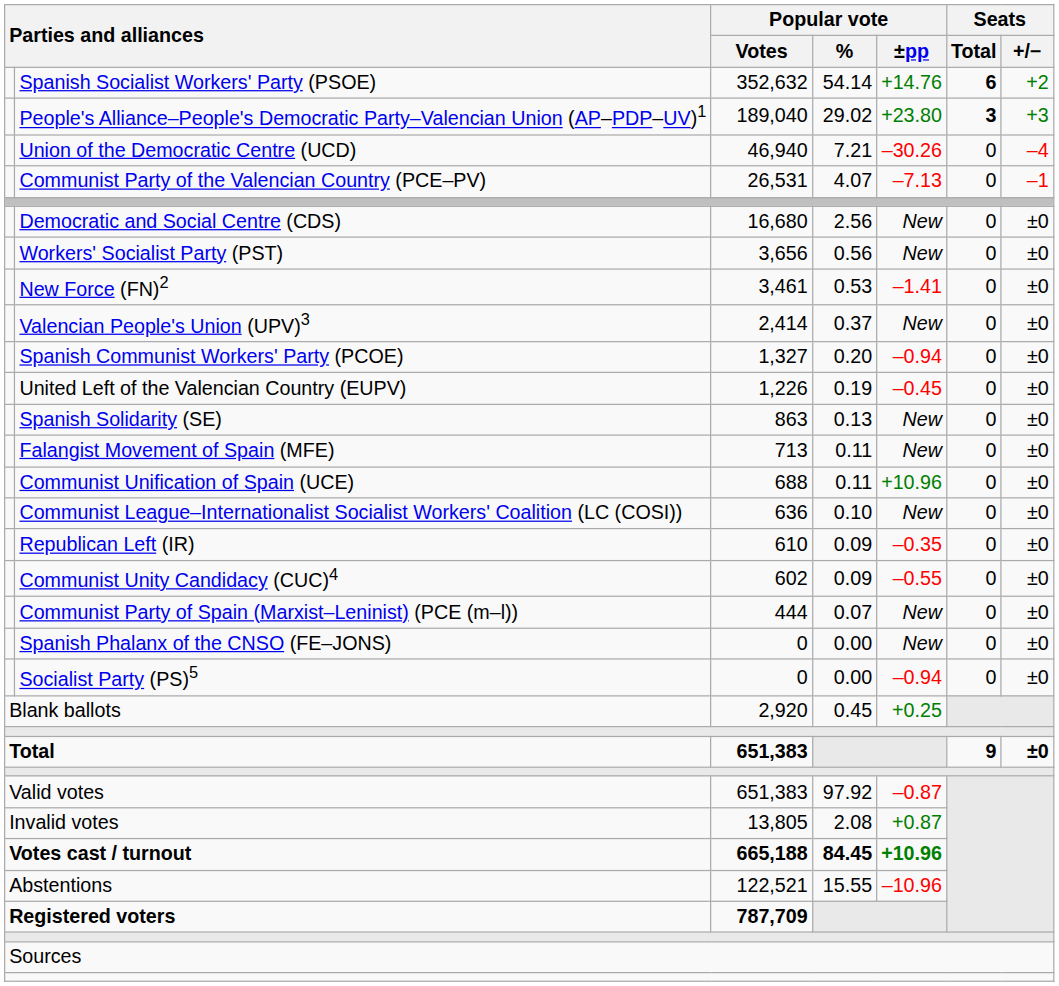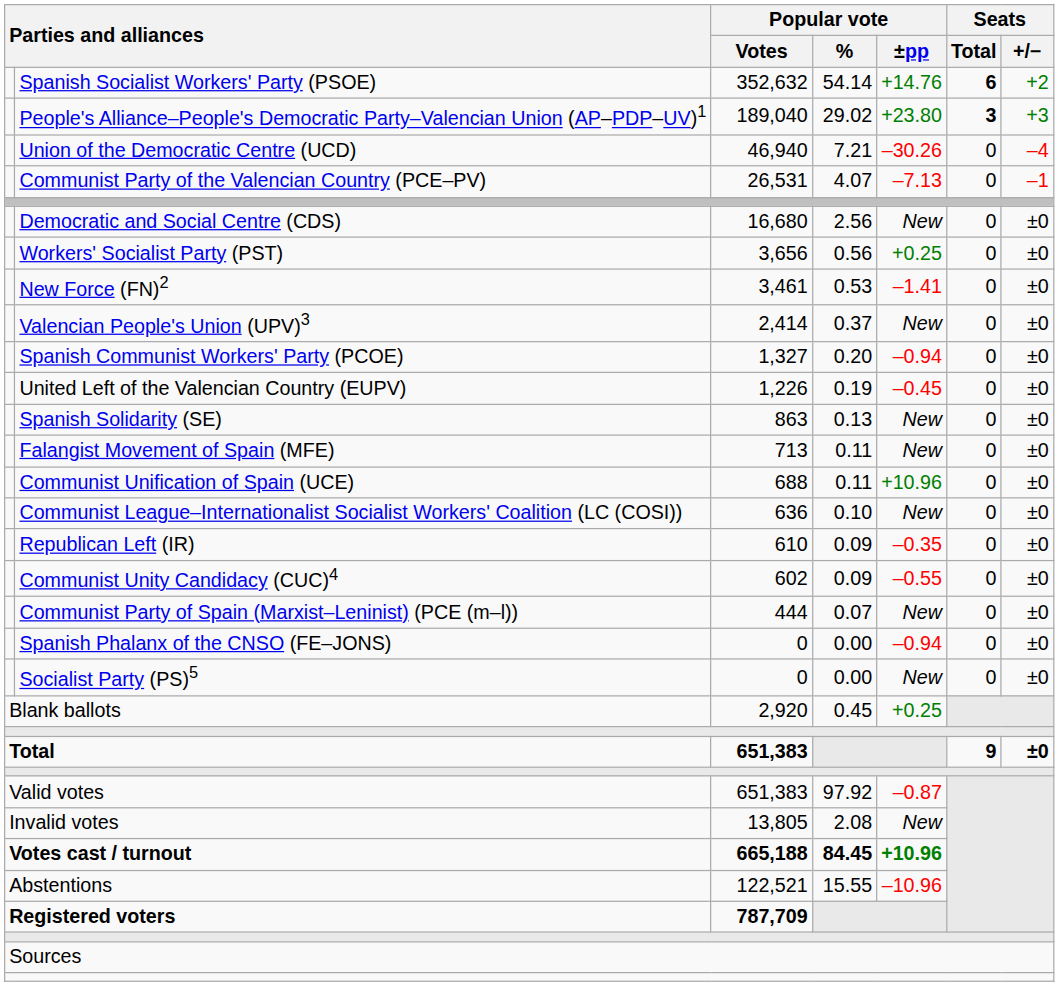(922, 252) New -> (917, 252) +0.25
(922, 643) New -> (917, 643) –0.94
(917, 677) –0.94 -> (922, 677) New
(917, 823) +0.87 -> (922, 823) New
